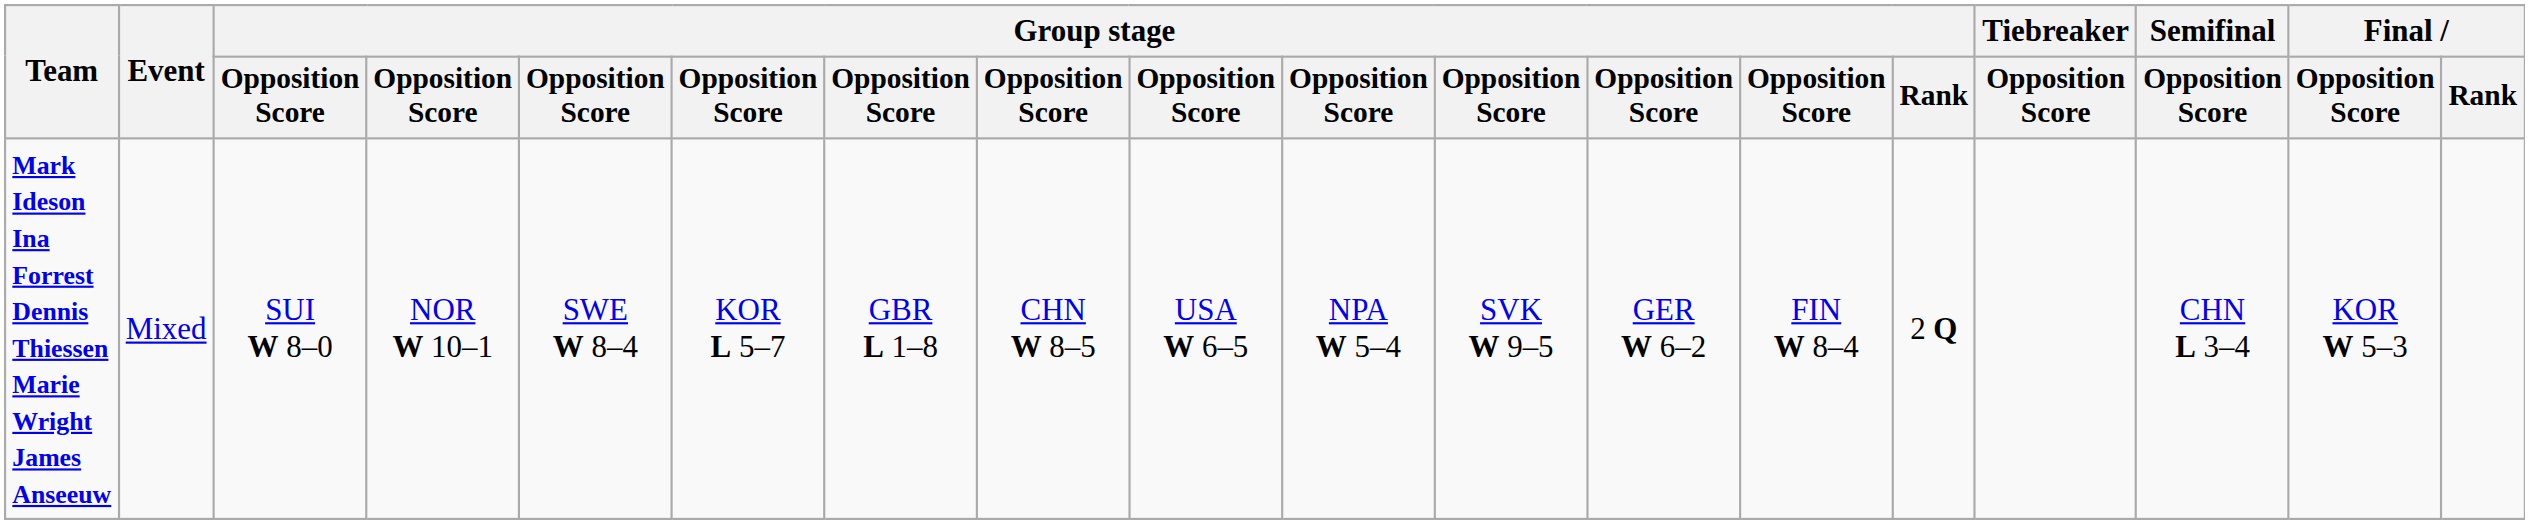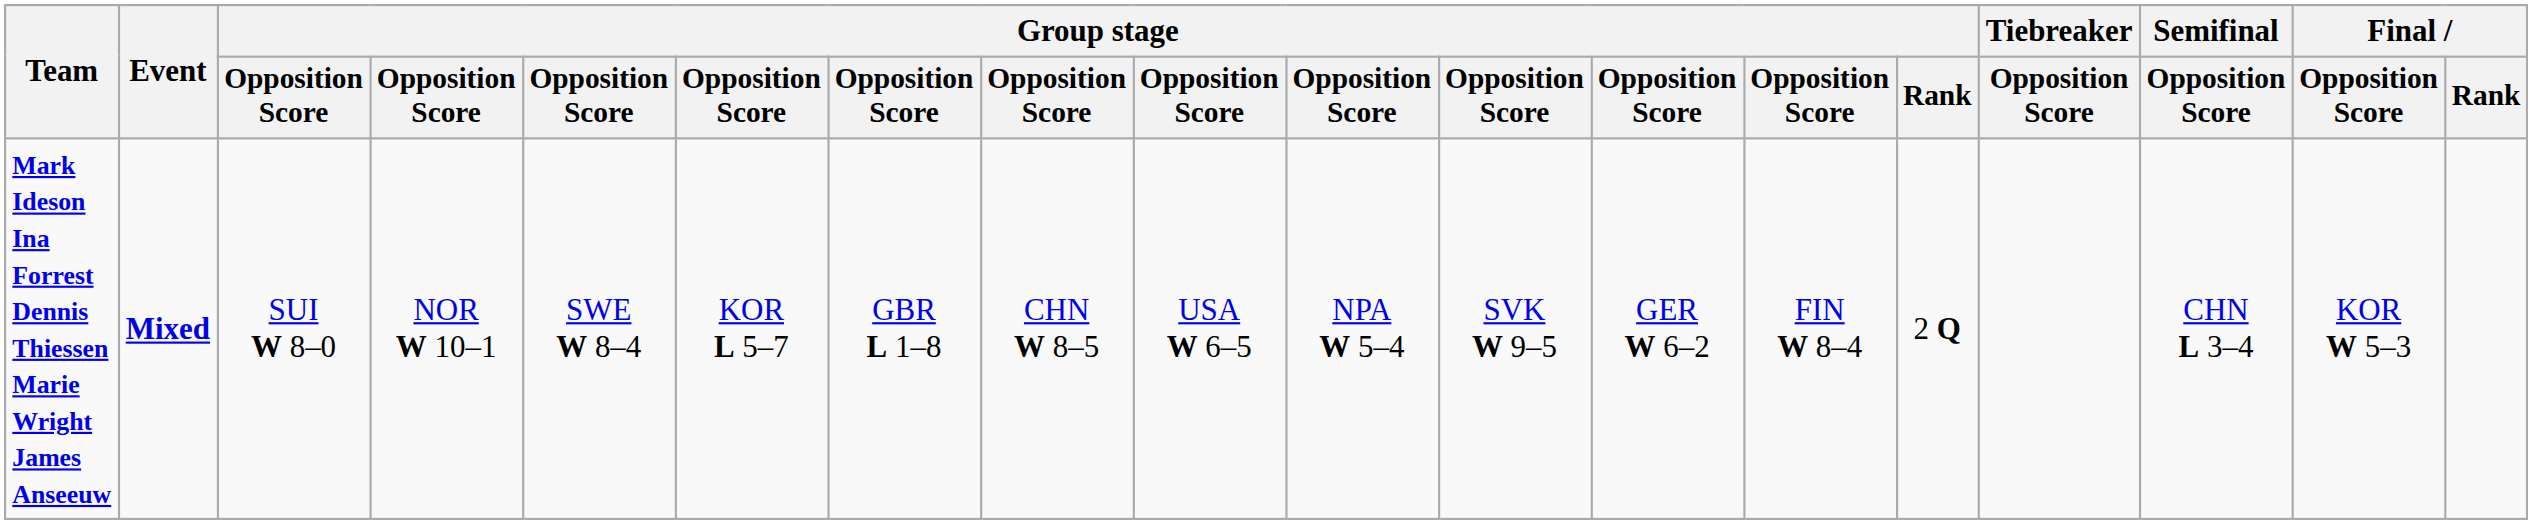(166, 328) normal -> (168, 328) bold
